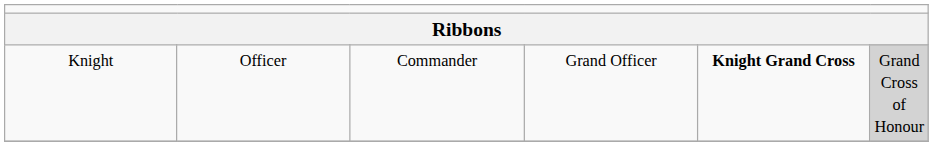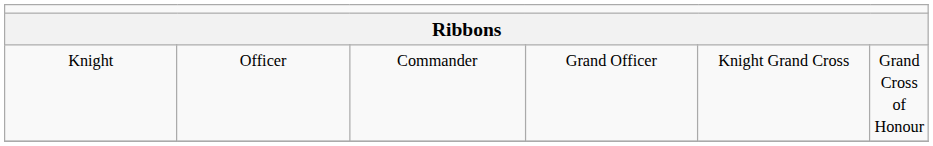(784, 59) bold -> (784, 61) normal
(899, 94) lightgrey background -> (899, 94) no background
